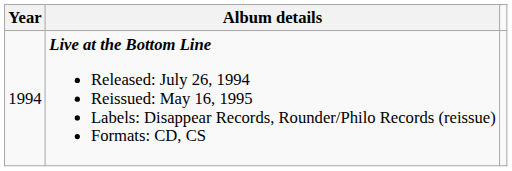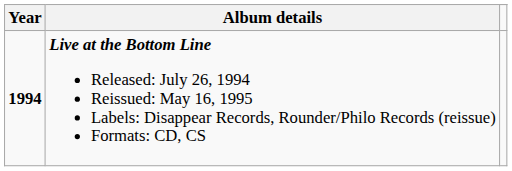(25, 98) normal -> (25, 98) bold
